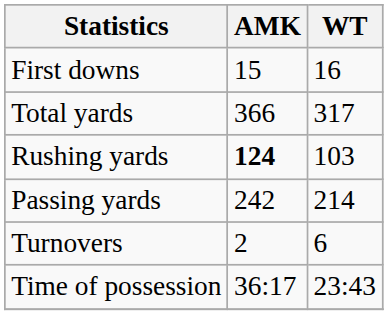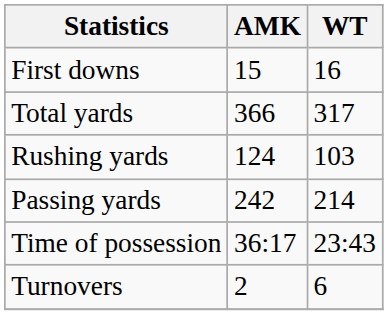(255, 156) bold -> (255, 156) normal
rows swapped: (67, 243) <-> (116, 286)
